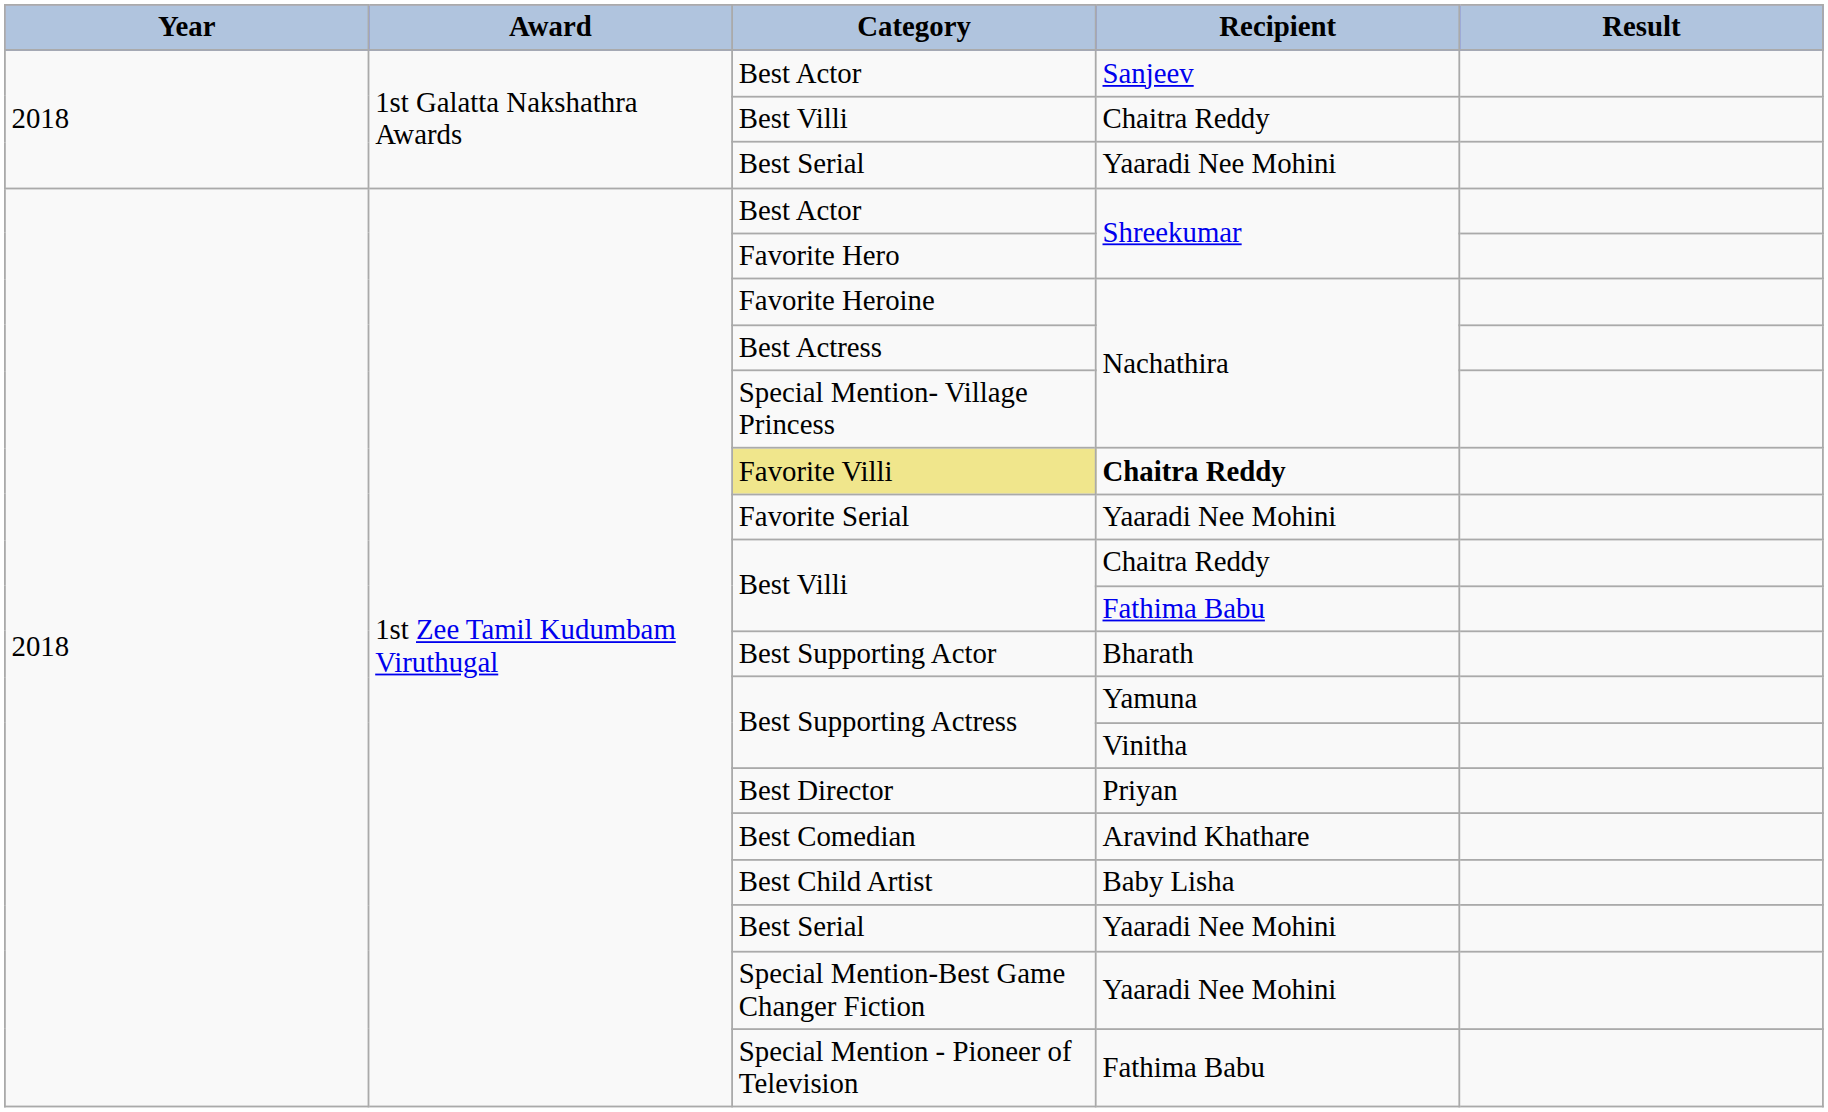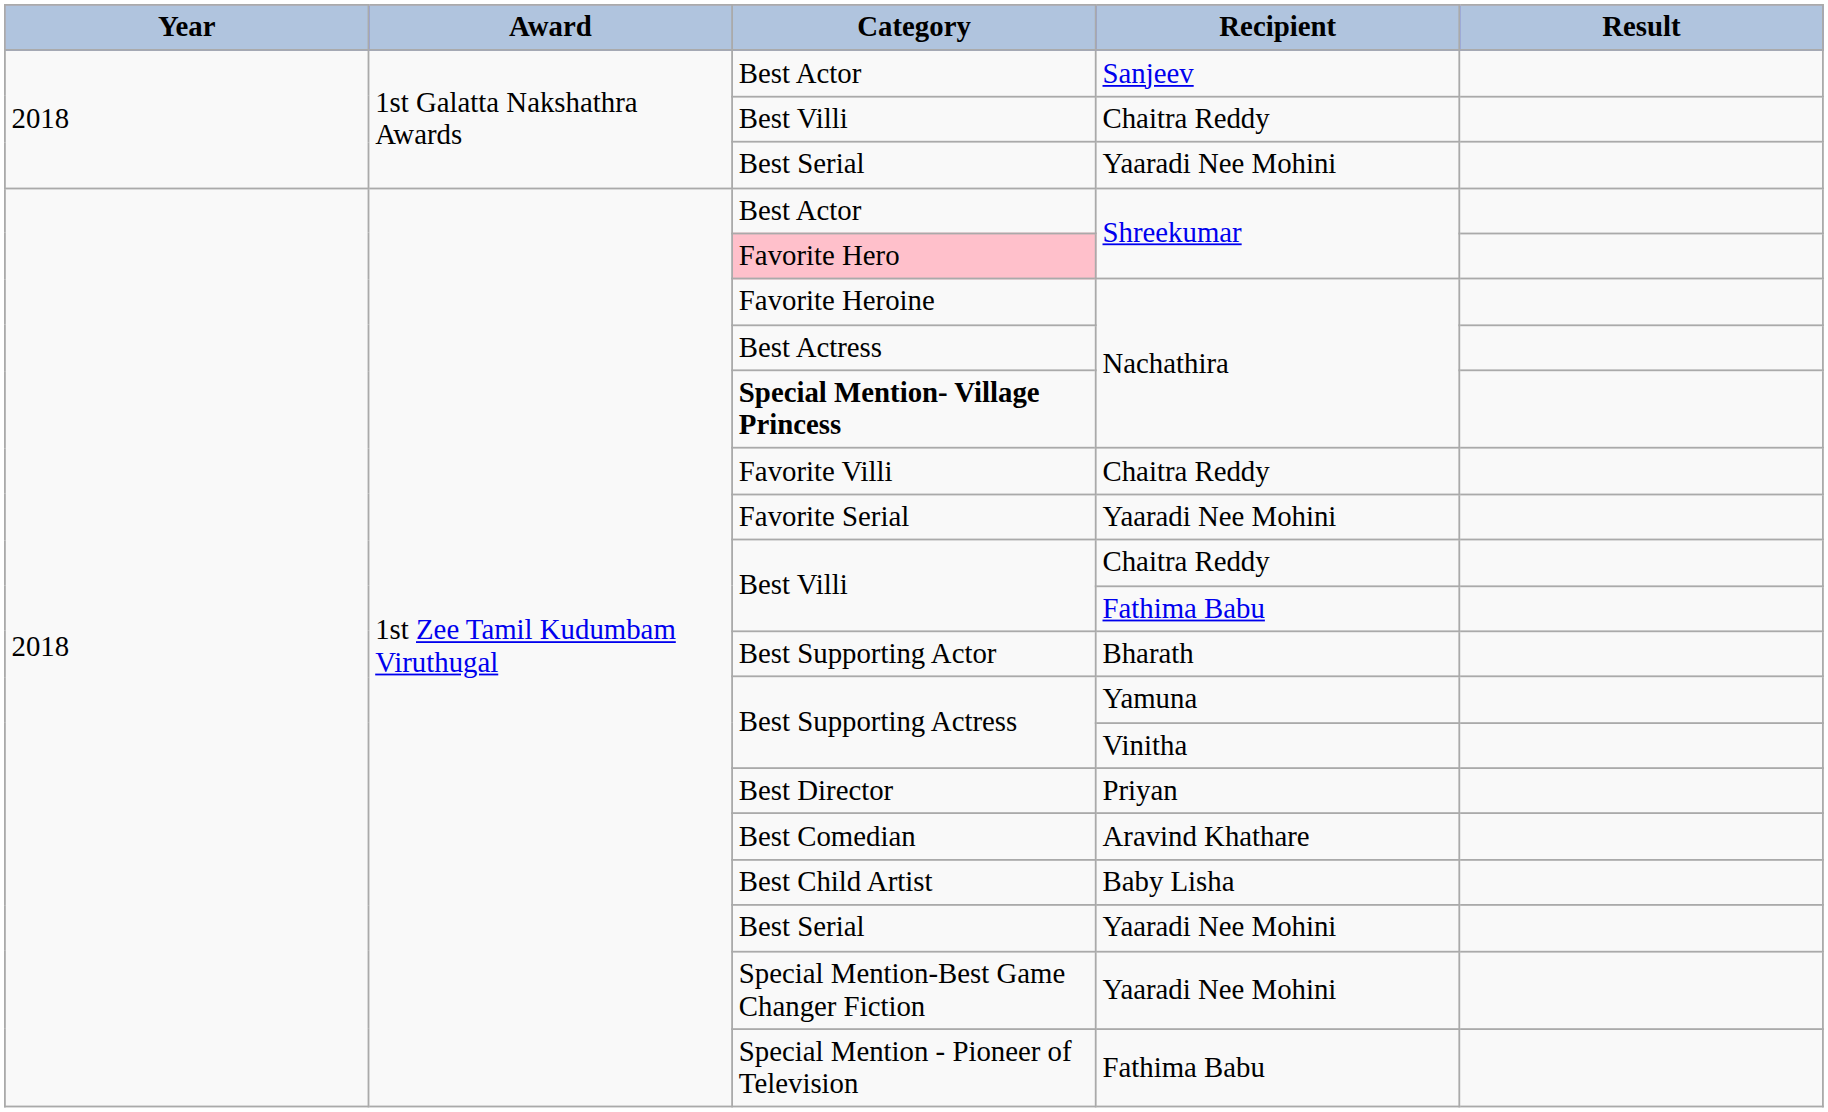(819, 255) no background -> (819, 255) pink background
(883, 408) normal -> (889, 408) bold
(816, 470) khaki background -> (816, 470) no background
(1194, 470) bold -> (1186, 470) normal
